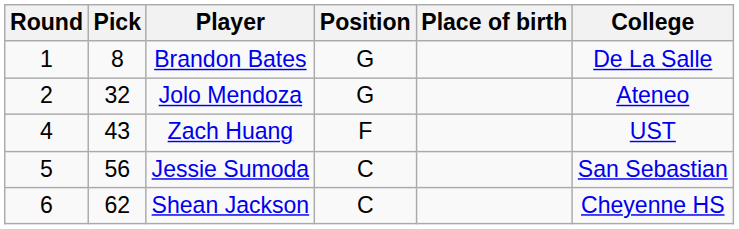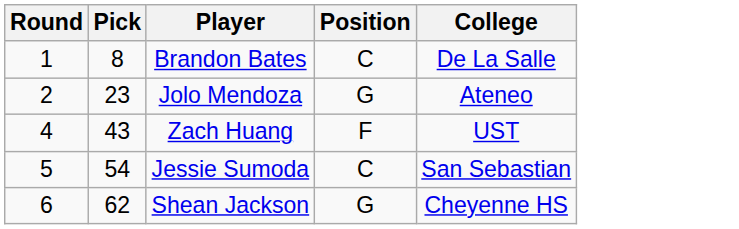- column: (494, 22)
(365, 59) G -> (365, 59) C
(117, 95) 32 -> (117, 95) 23
(117, 168) 56 -> (117, 168) 54
(365, 205) C -> (365, 205) G
